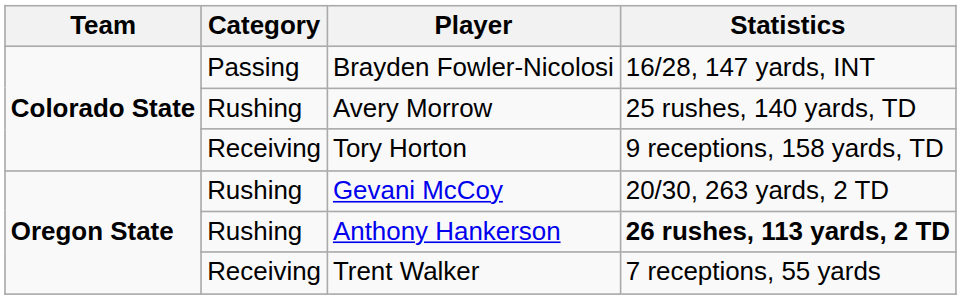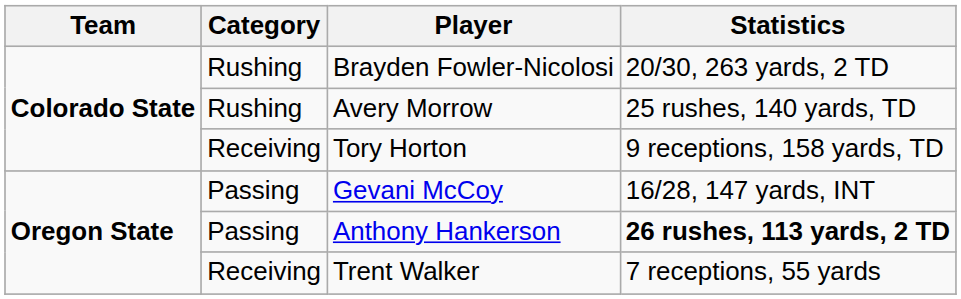(253, 67) Passing -> (255, 67) Rushing
(750, 67) 16/28, 147 yards, INT -> (757, 67) 20/30, 263 yards, 2 TD
(255, 190) Rushing -> (253, 190) Passing
(757, 190) 20/30, 263 yards, 2 TD -> (750, 190) 16/28, 147 yards, INT
(255, 231) Rushing -> (253, 231) Passing
